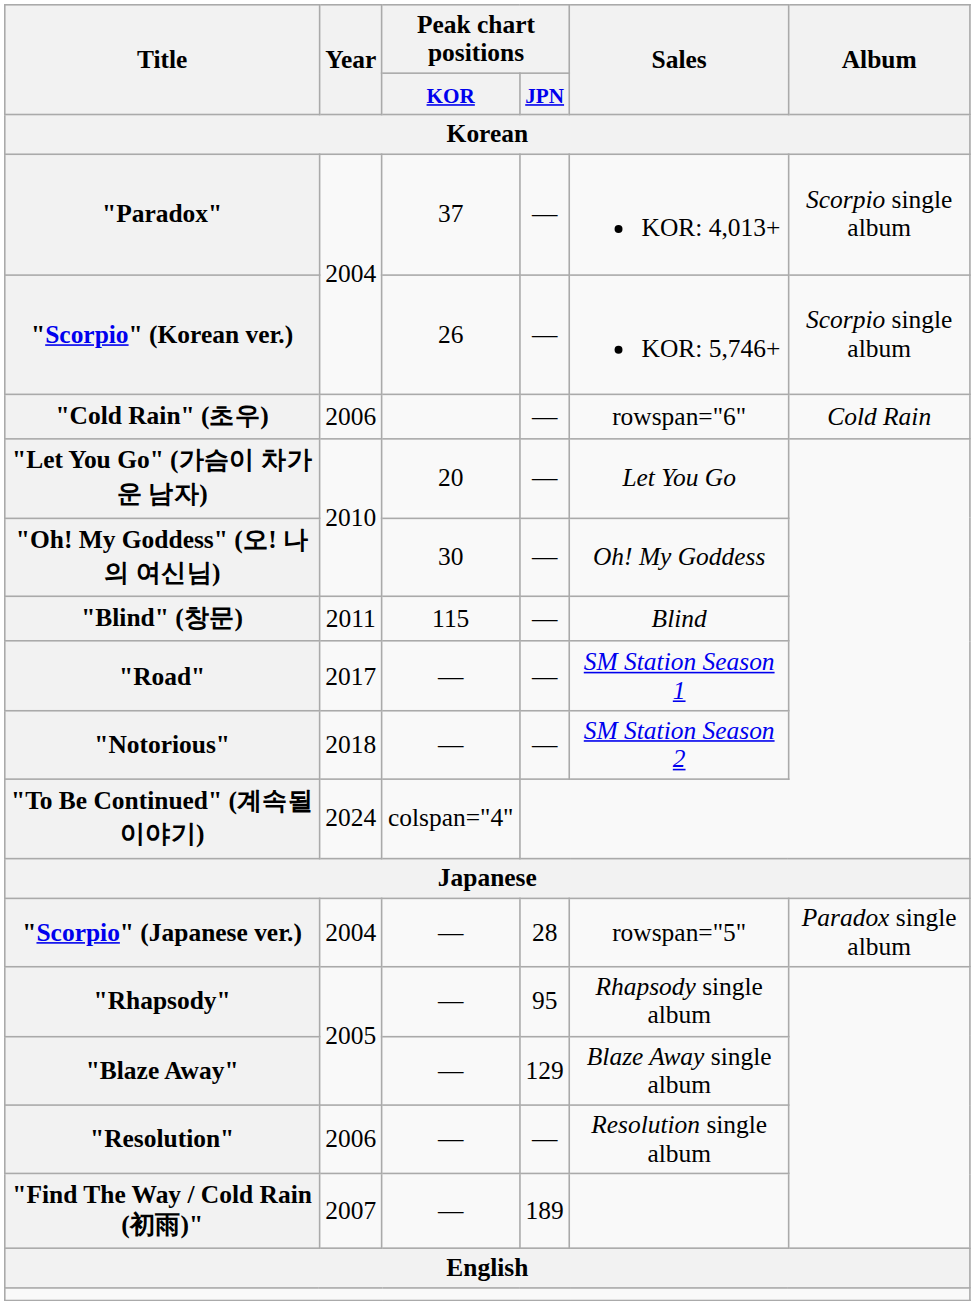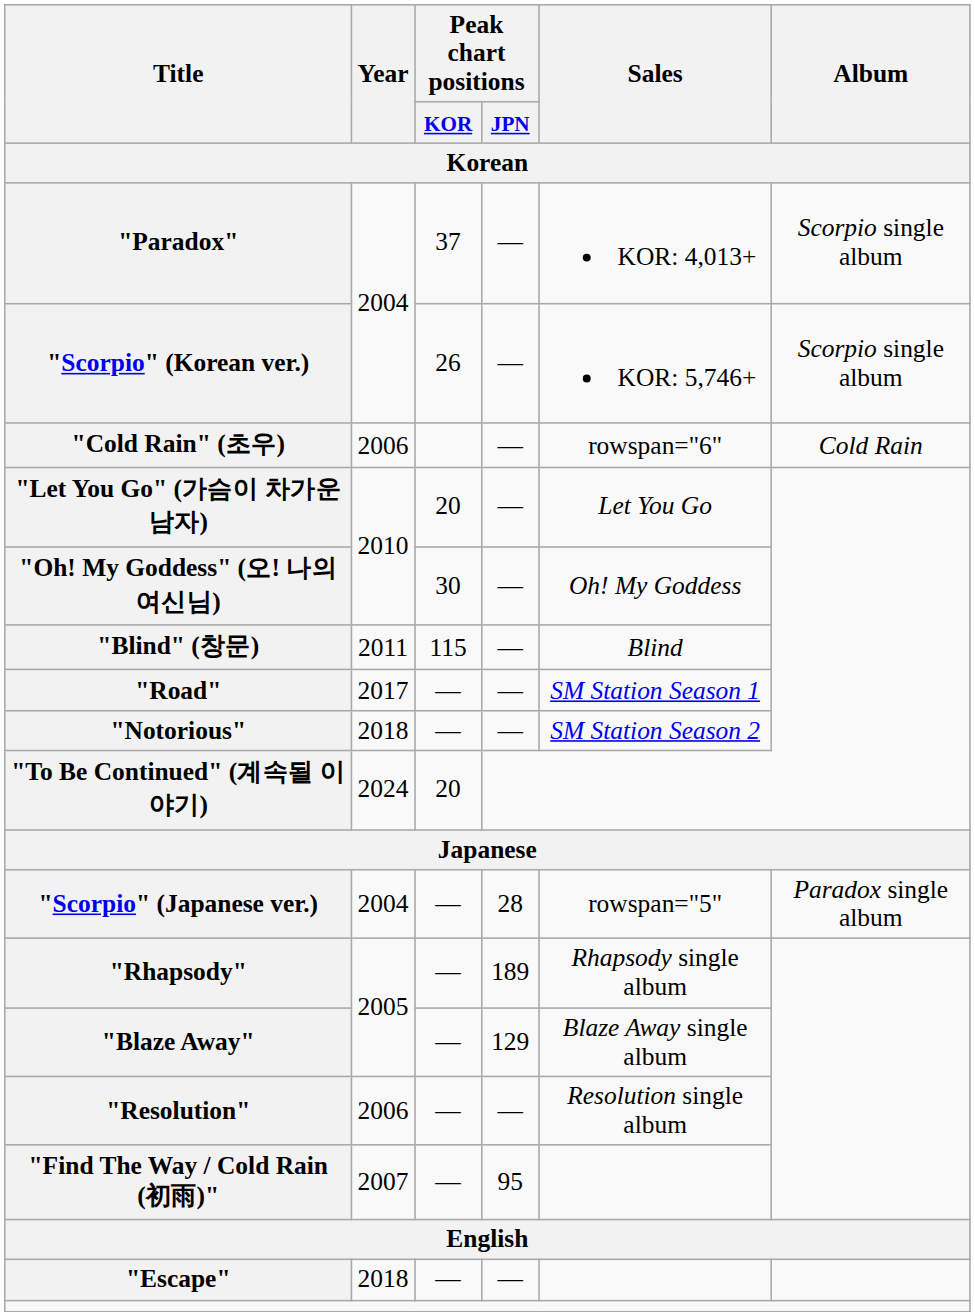(451, 818) colspan="4" -> (448, 789) 20
(545, 1001) 95 -> (510, 972) 189
(545, 1210) 189 -> (510, 1181) 95
+ row: (178, 1279)
